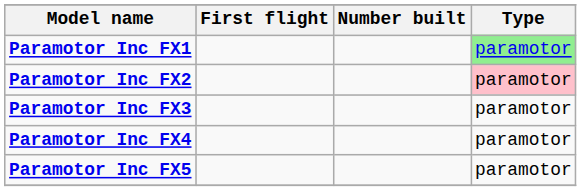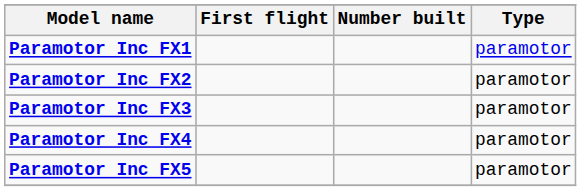(523, 50) lightgreen background -> (523, 50) no background
(523, 80) pink background -> (523, 80) no background
